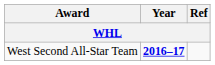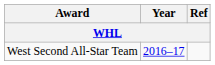(164, 51) bold -> (164, 51) normal
